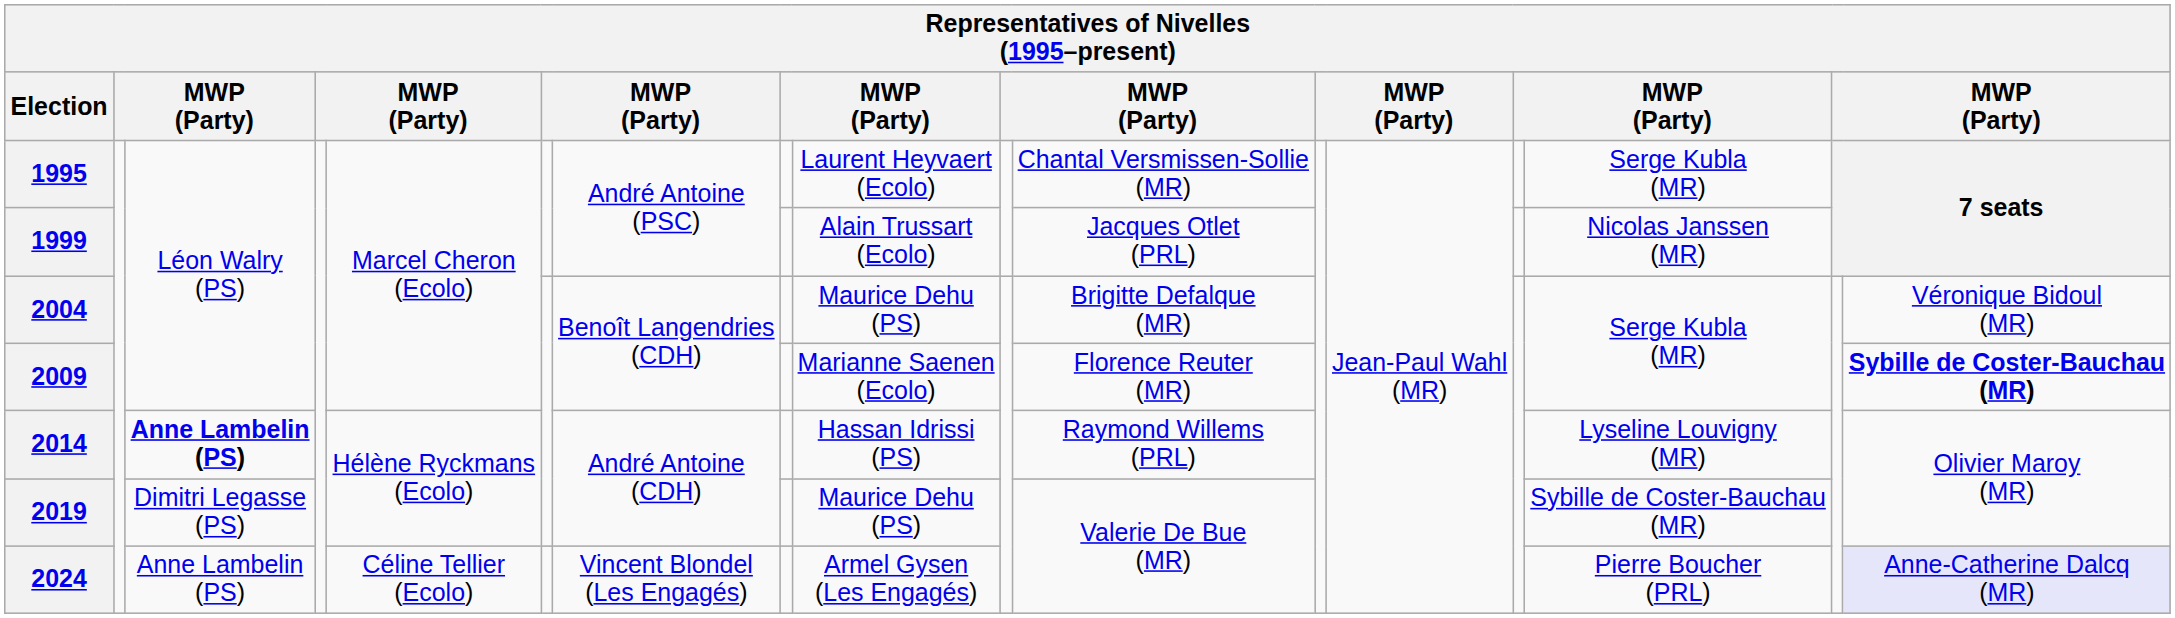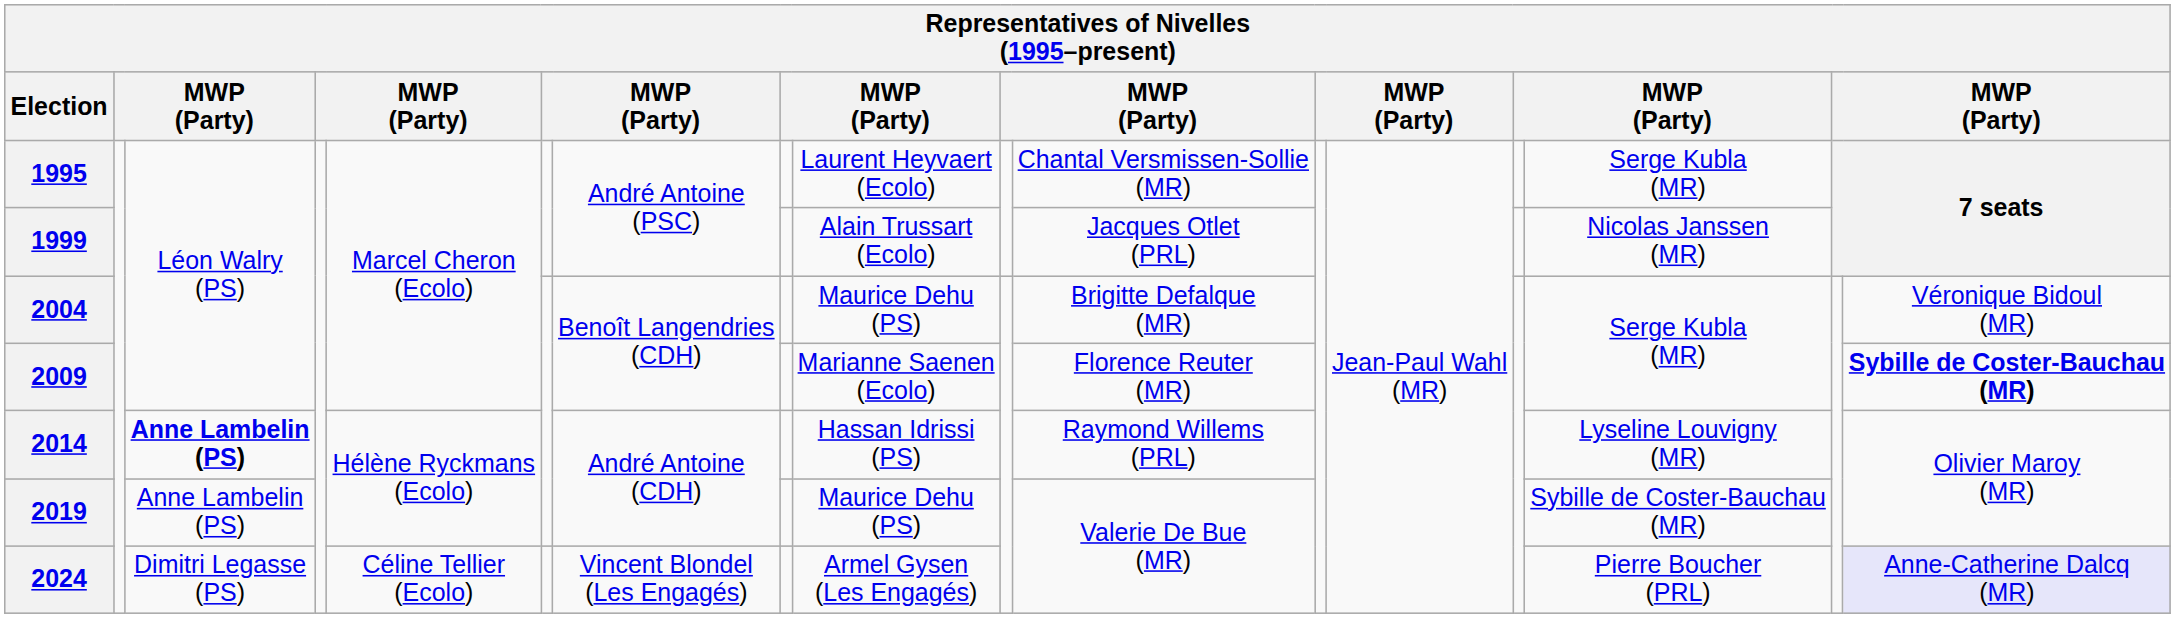(220, 511) Dimitri Legasse (PS) -> (220, 511) Anne Lambelin (PS)
(220, 579) Anne Lambelin (PS) -> (220, 579) Dimitri Legasse (PS)
